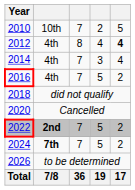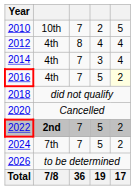(120, 44) bold -> (120, 44) normal
(120, 77) no background -> (120, 77) lightyellow background
(51, 145) bold -> (51, 145) normal
